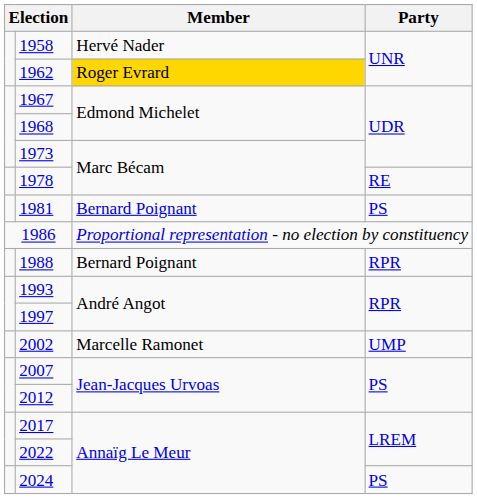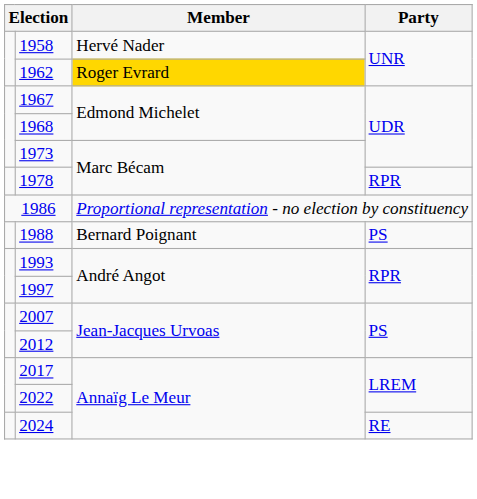(380, 180) RE -> (385, 180) RPR
- row: (36, 208)
(385, 262) RPR -> (378, 235) PS
- row: (36, 343)
(378, 479) PS -> (380, 425) RE
